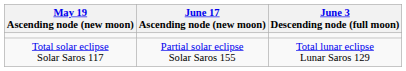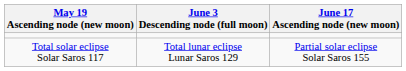columns swapped: (335, 18) <-> (202, 18)
